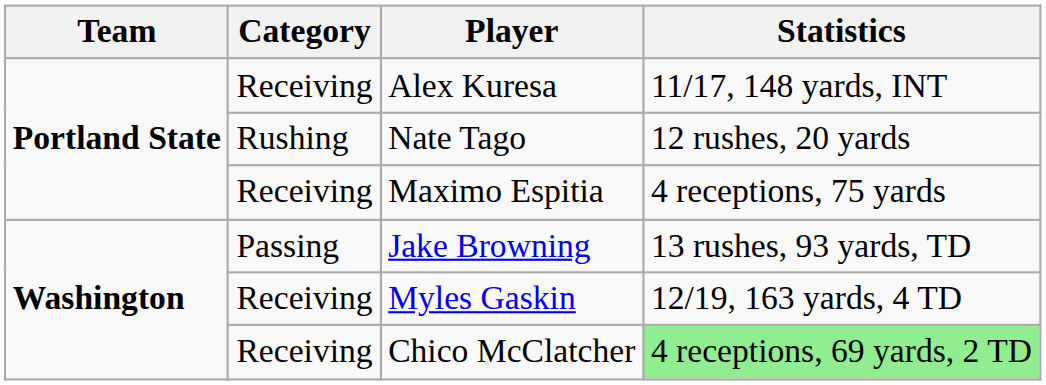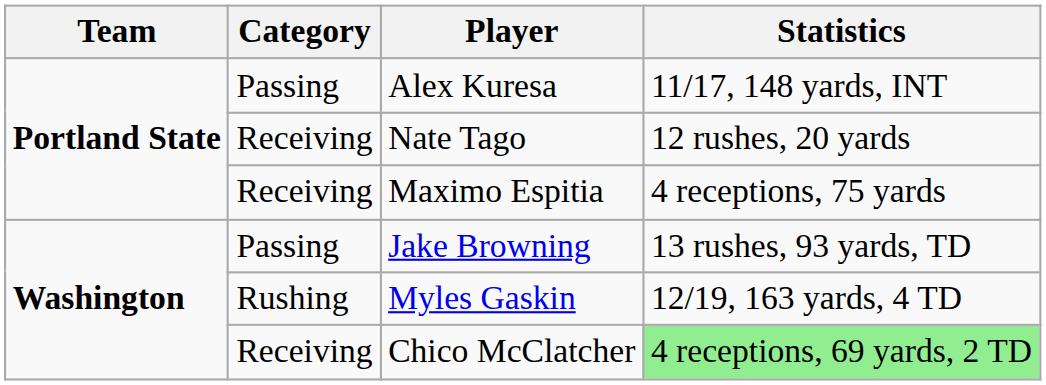(305, 85) Receiving -> (288, 85) Passing
(292, 138) Rushing -> (305, 138) Receiving
(305, 298) Receiving -> (292, 298) Rushing
